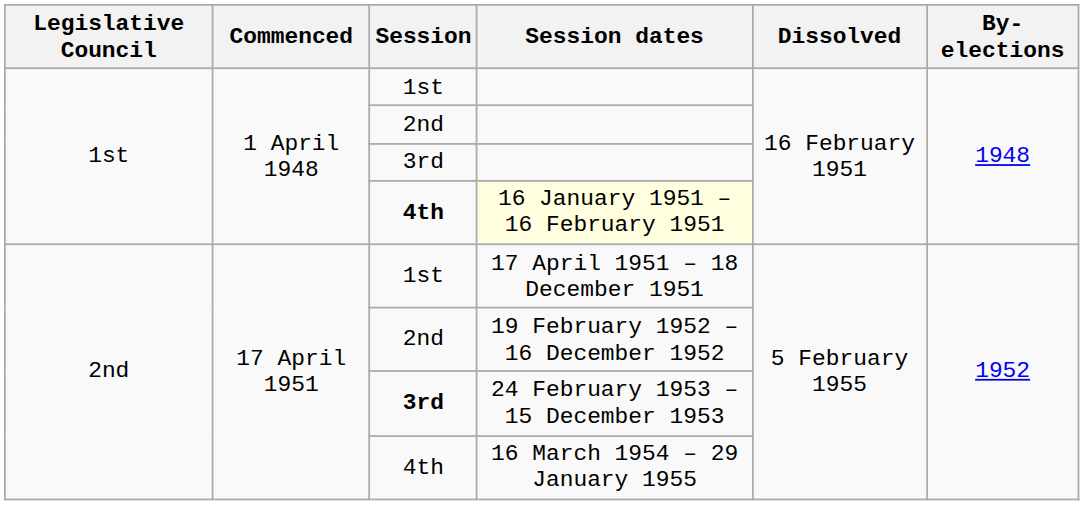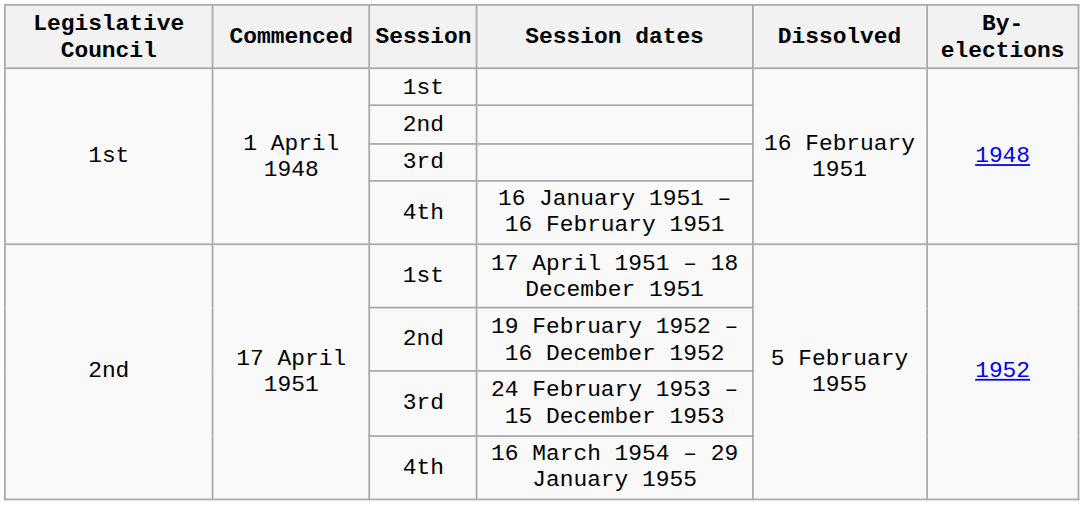(423, 212) bold -> (423, 212) normal
(615, 212) lightyellow background -> (615, 212) no background
(423, 403) bold -> (423, 403) normal
